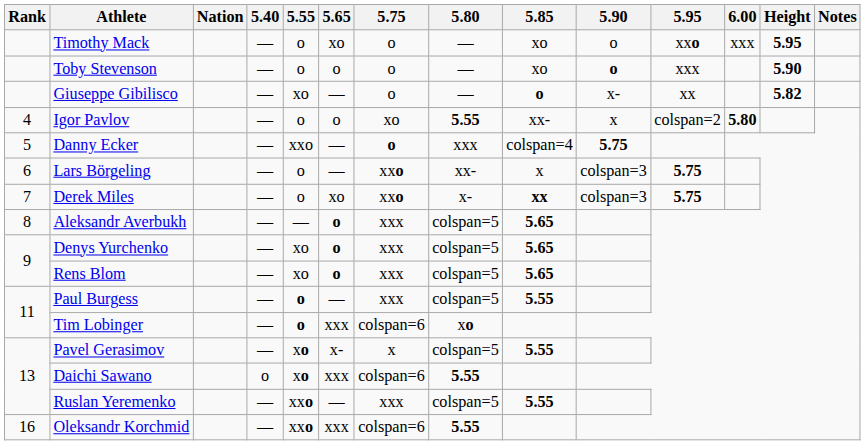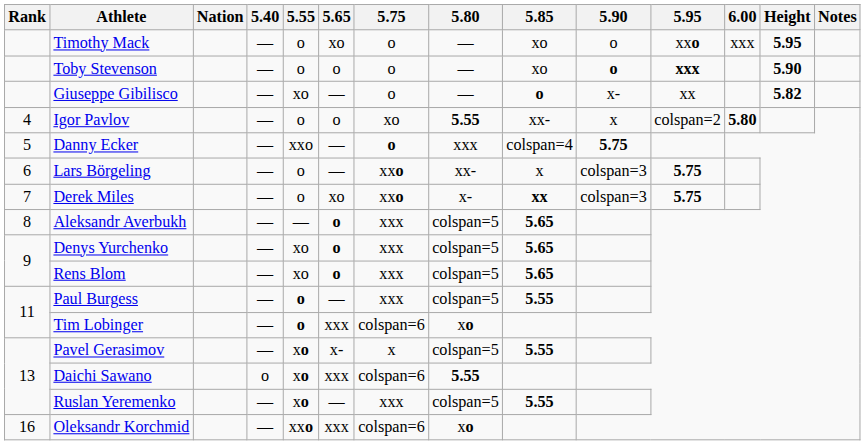(688, 68) normal -> (688, 68) bold
(301, 401) xxo -> (301, 401) xo
(465, 427) 5.55 -> (465, 427) xo
